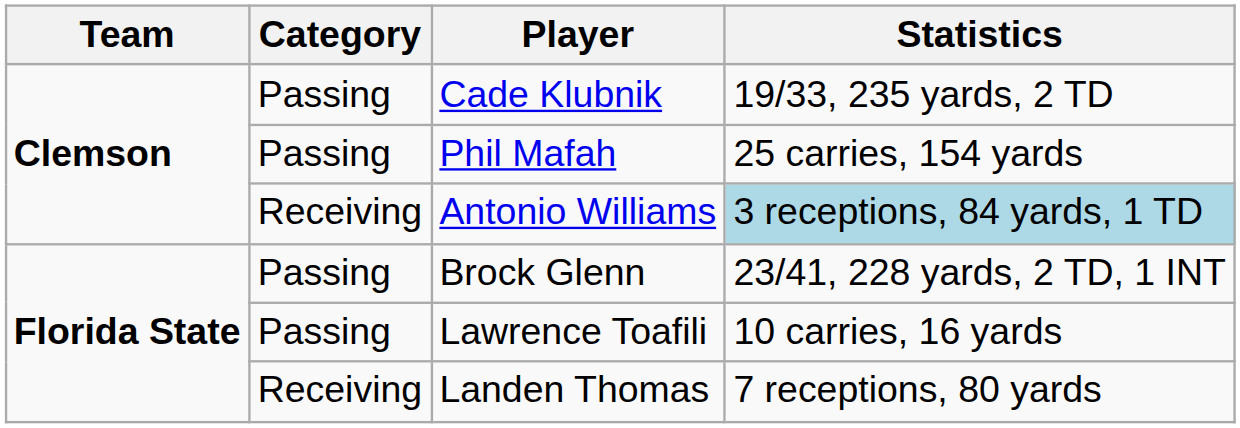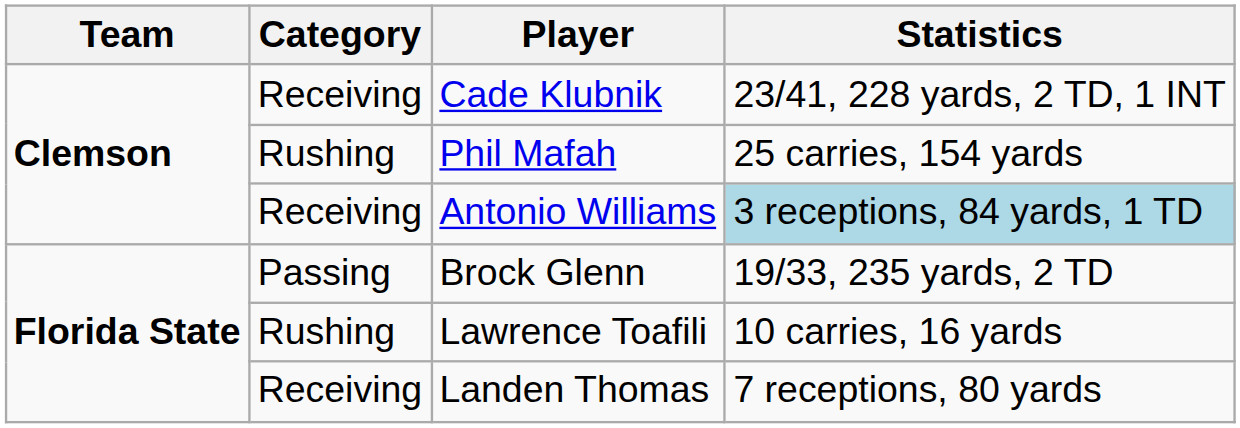(324, 94) Passing -> (340, 94) Receiving
(923, 94) 19/33, 235 yards, 2 TD -> (980, 94) 23/41, 228 yards, 2 TD, 1 INT
(324, 153) Passing -> (326, 153) Rushing
(980, 272) 23/41, 228 yards, 2 TD, 1 INT -> (923, 272) 19/33, 235 yards, 2 TD
(324, 331) Passing -> (326, 331) Rushing
